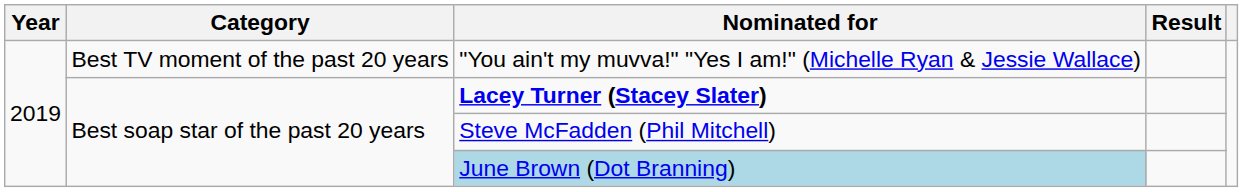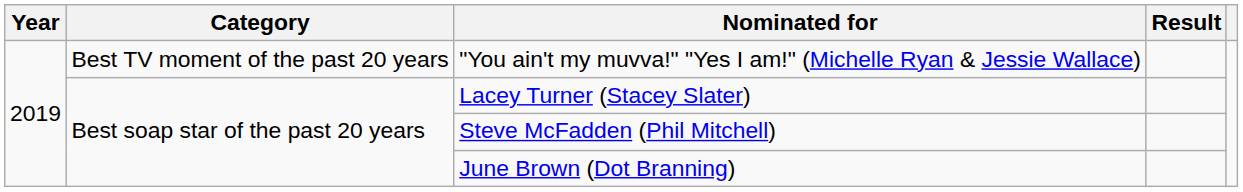(613, 95) bold -> (605, 95) normal
(597, 167) lightblue background -> (597, 167) no background
